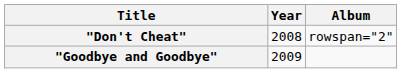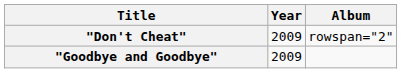(287, 36) 2008 -> (287, 36) 2009
